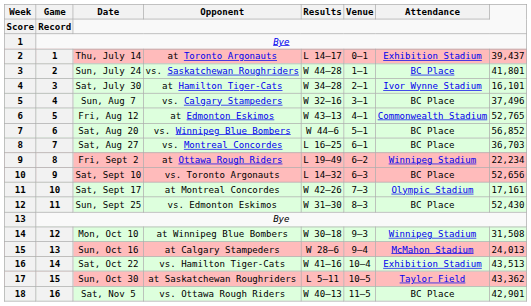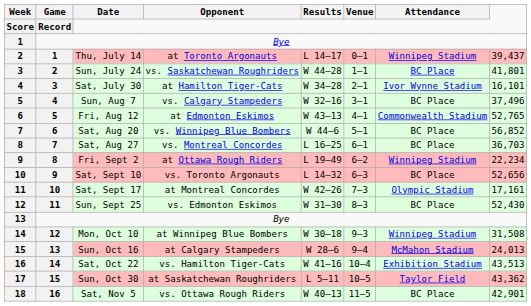(432, 56) Exhibition Stadium -> (432, 56) Winnipeg Stadium
